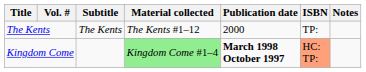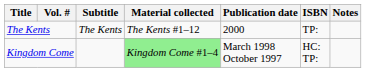(254, 53) bold -> (252, 53) normal
(312, 53) lightsalmon background -> (312, 53) no background
